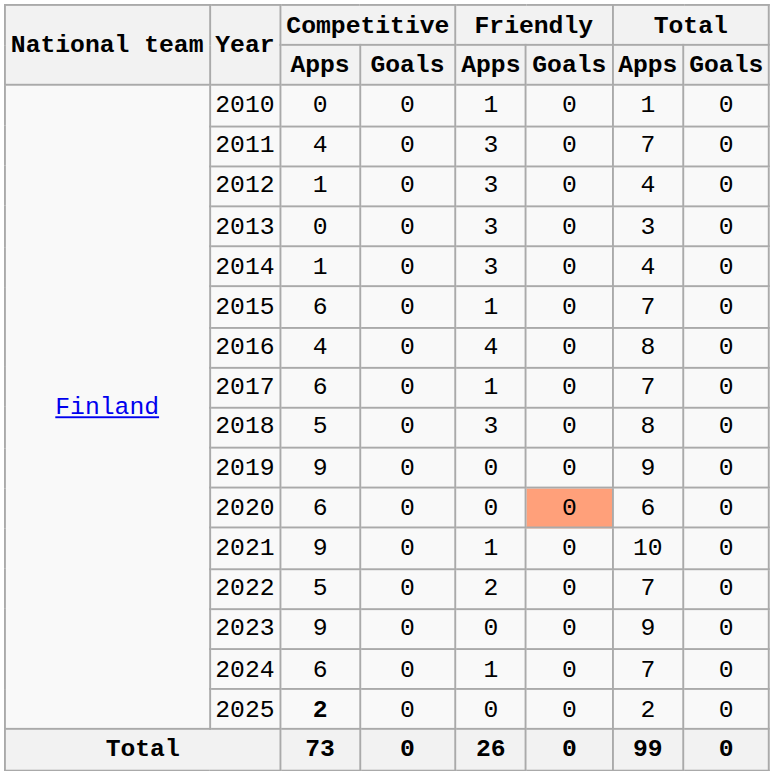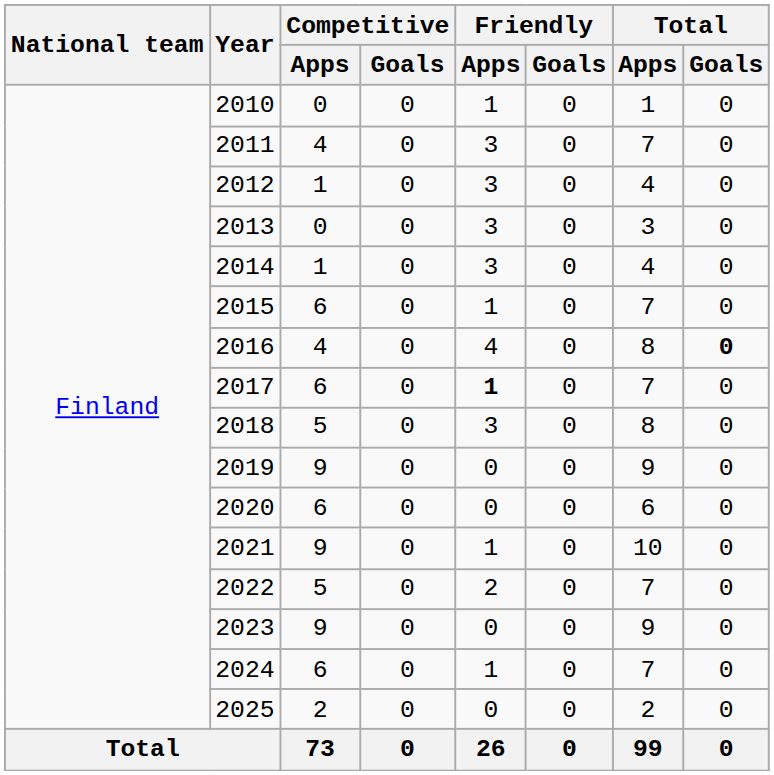(726, 347) normal -> (726, 347) bold
(491, 387) normal -> (491, 387) bold
(569, 508) lightsalmon background -> (569, 508) no background
(320, 709) bold -> (320, 709) normal
